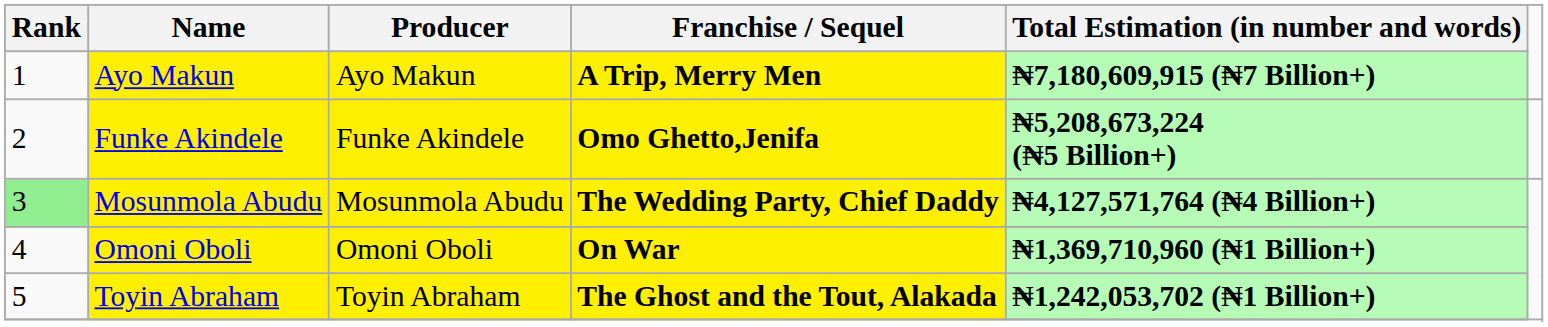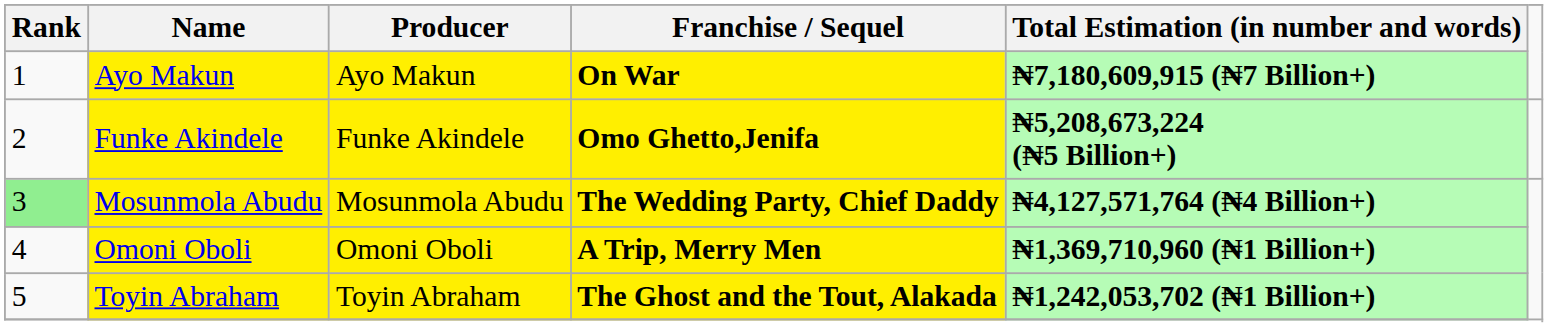(699, 74) A Trip, Merry Men -> (628, 74) On War
(628, 249) On War -> (699, 249) A Trip, Merry Men
